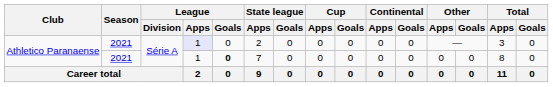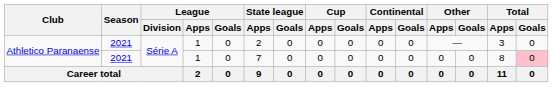(198, 43) lavender background -> (198, 43) no background
(228, 58) bold -> (228, 58) normal
(532, 58) no background -> (532, 58) pink background
